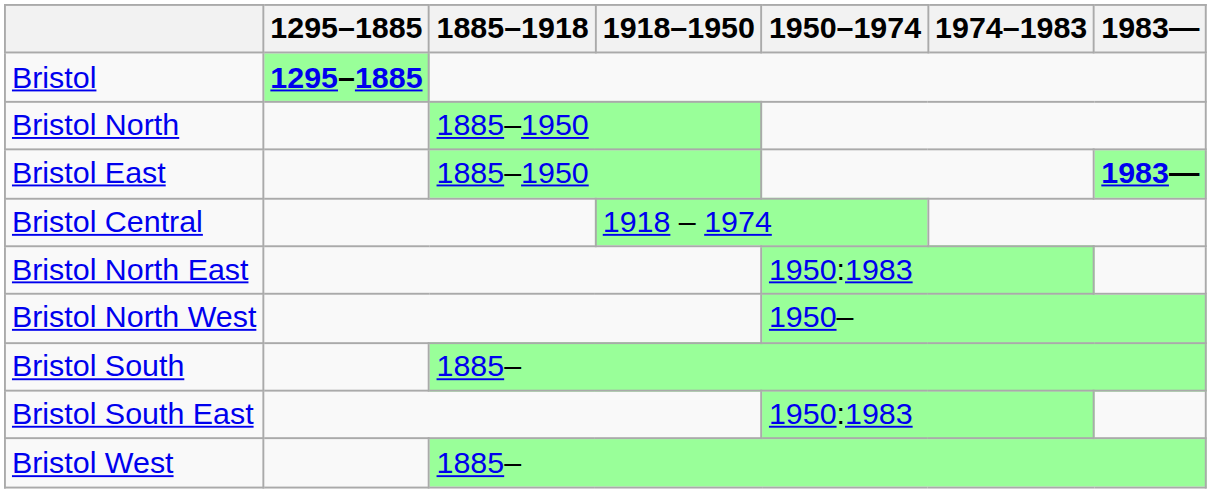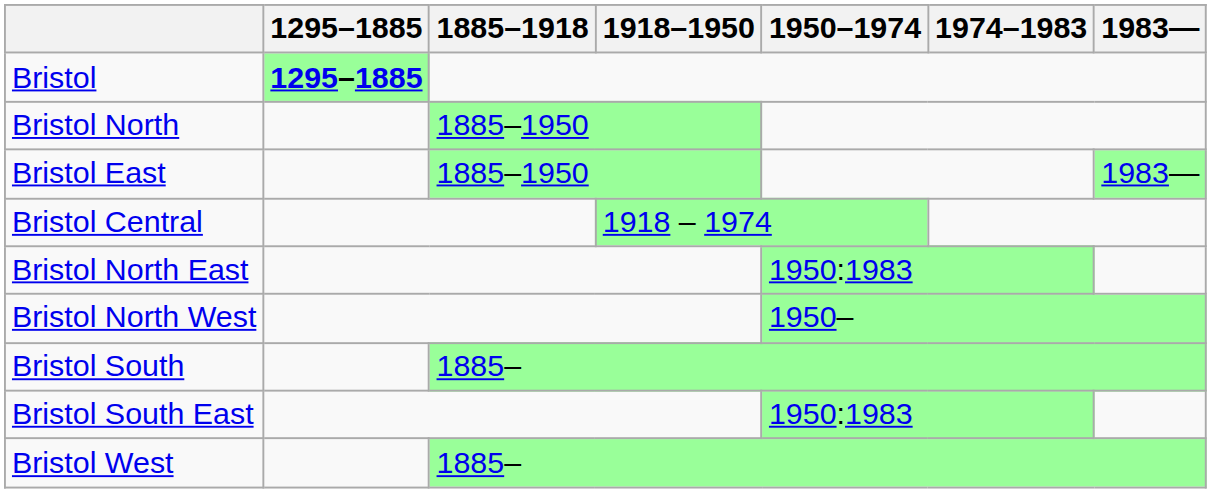(1150, 173) bold -> (1150, 173) normal
